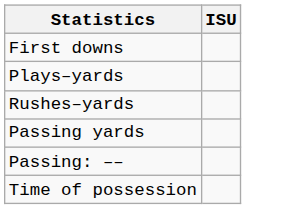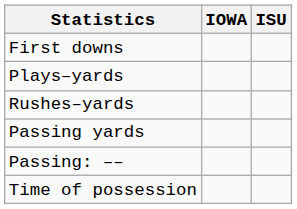+ column: (226, 19)
